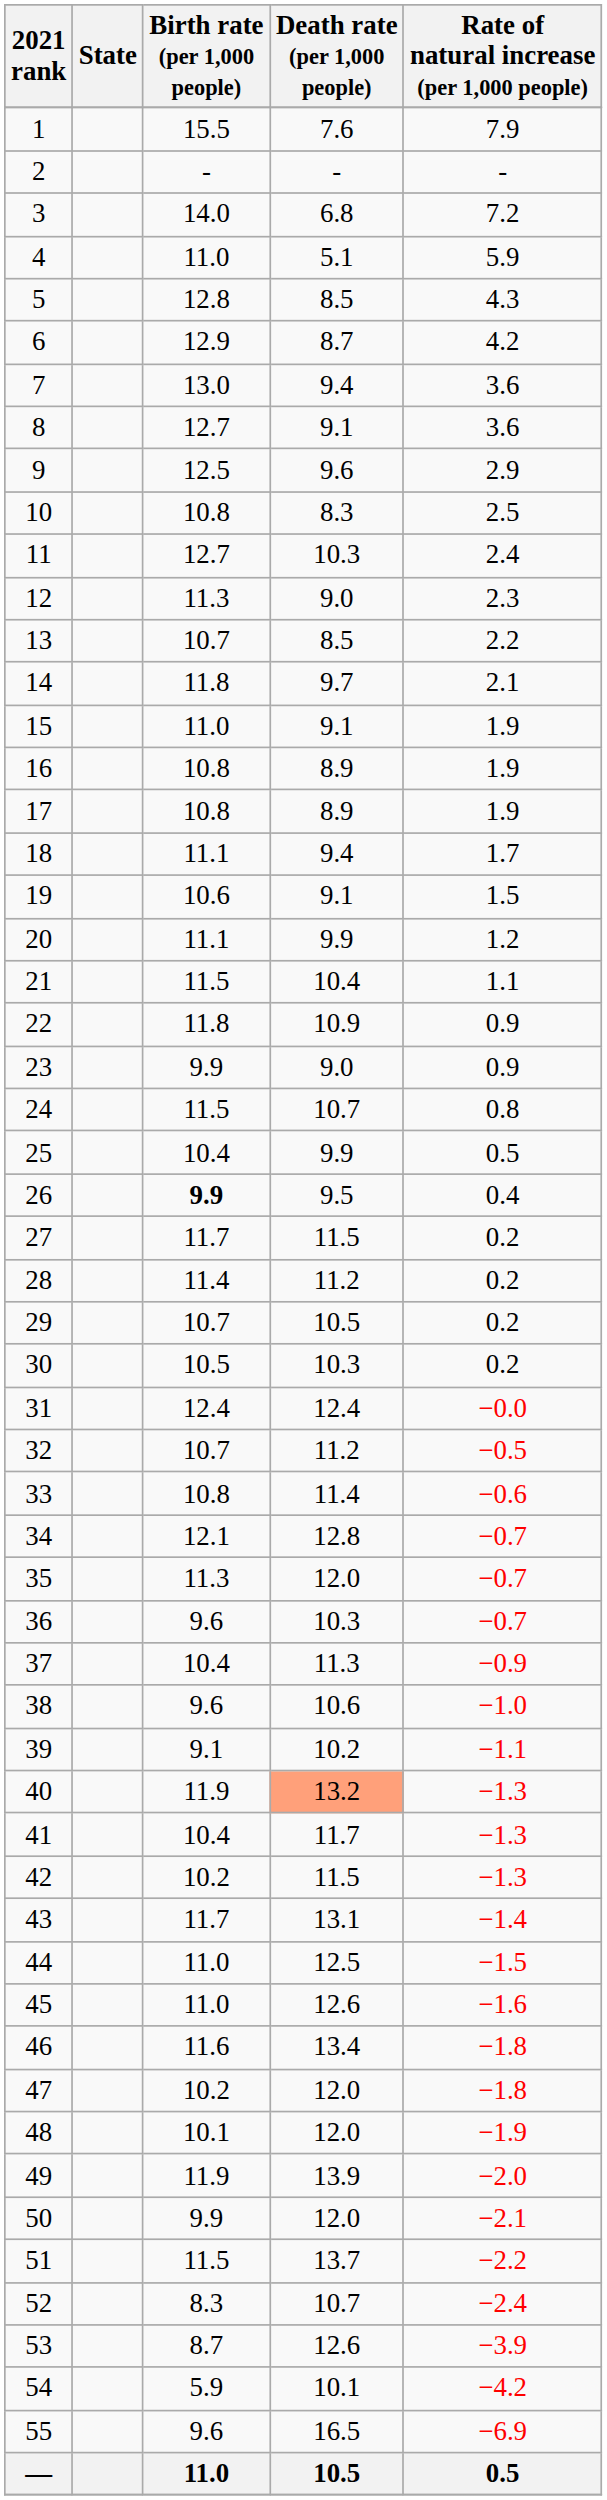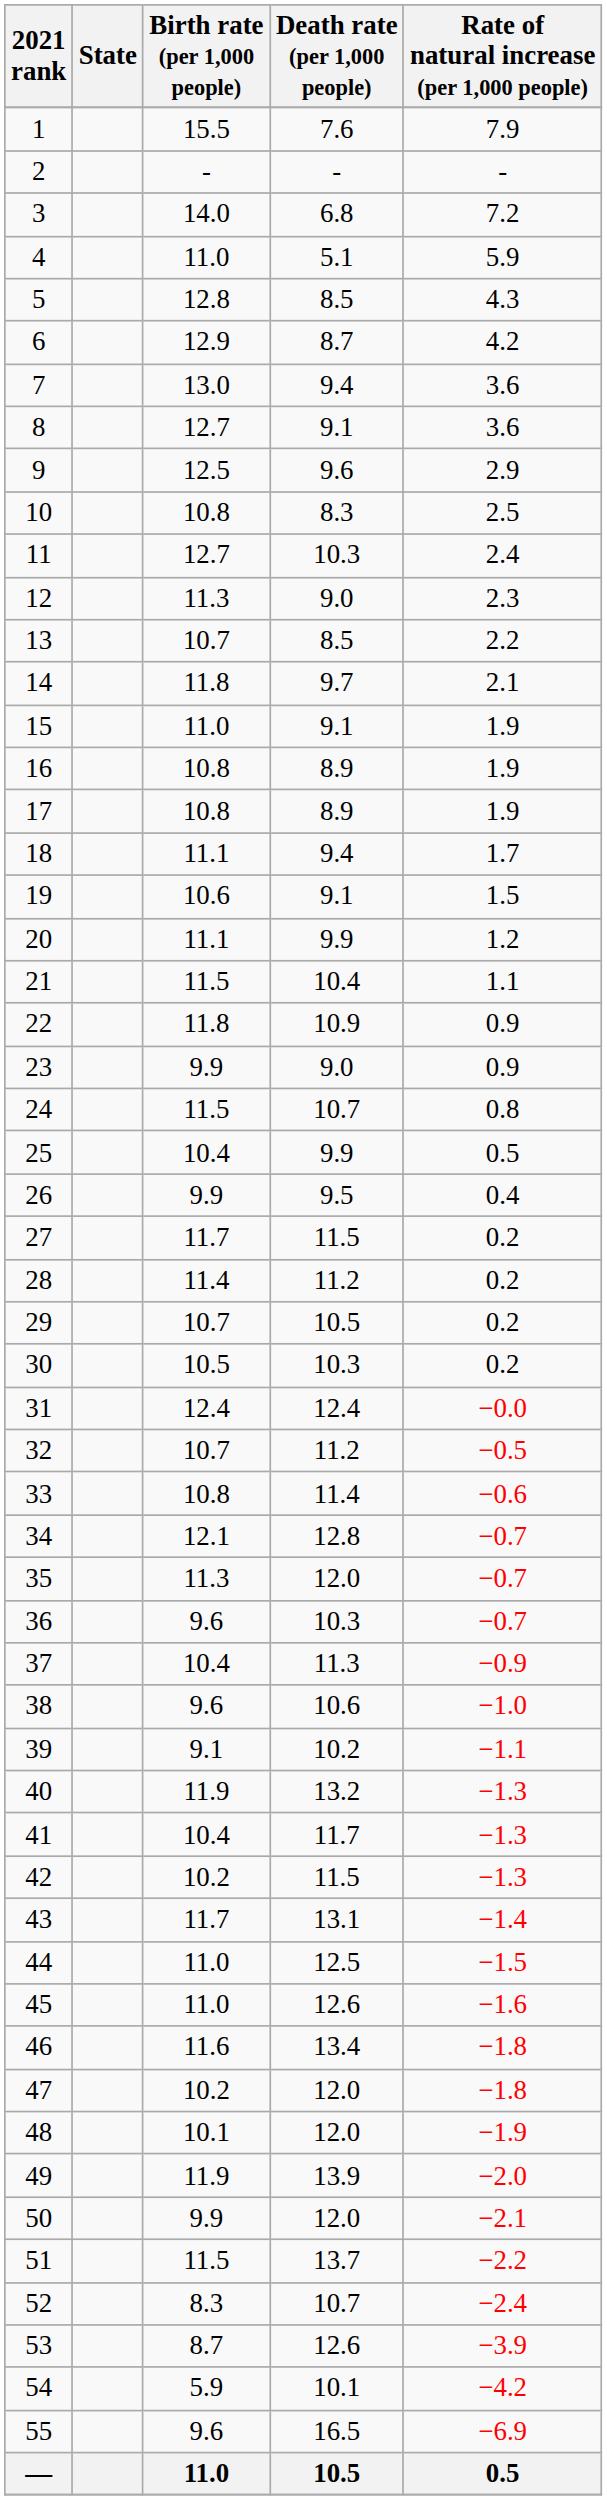(206, 1194) bold -> (206, 1194) normal
(337, 1791) lightsalmon background -> (337, 1791) no background
